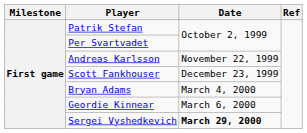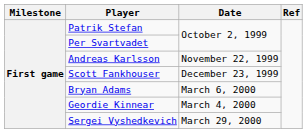(219, 89) March 4, 2000 -> (219, 89) March 6, 2000
(219, 105) March 6, 2000 -> (219, 105) March 4, 2000
(221, 120) bold -> (221, 120) normal
